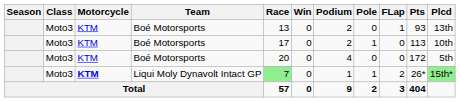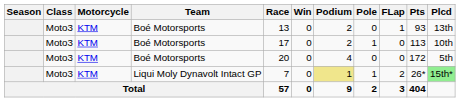(88, 74) bold -> (88, 74) normal
(287, 74) lightgreen background -> (287, 74) no background
(349, 74) no background -> (349, 74) khaki background
